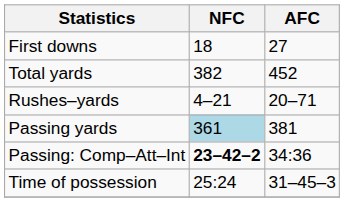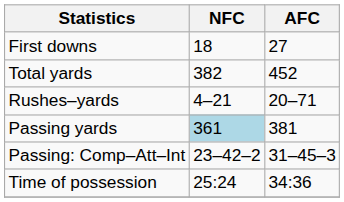(227, 155) bold -> (227, 155) normal
(290, 155) 34:36 -> (302, 155) 31–45–3
(302, 182) 31–45–3 -> (290, 182) 34:36
